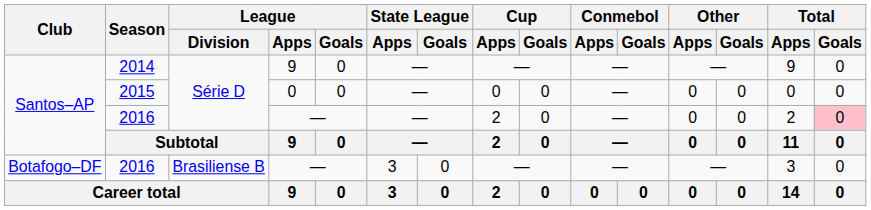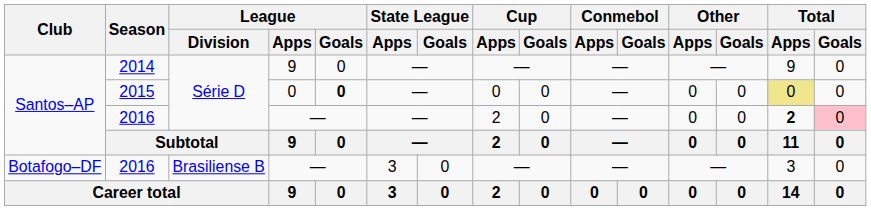(341, 92) normal -> (341, 92) bold
(791, 92) no background -> (791, 92) khaki background
(791, 117) normal -> (791, 117) bold
